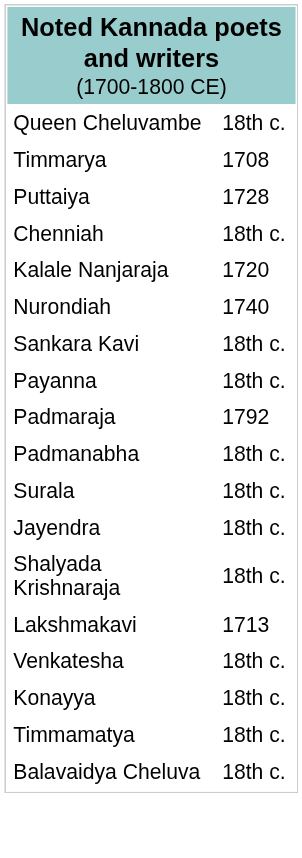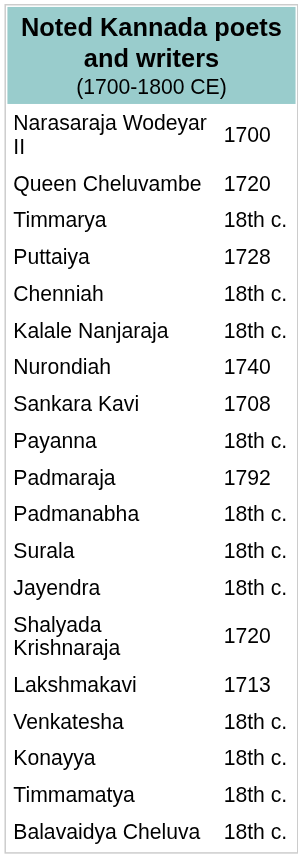+ row: (110, 135)
(254, 123) 18th c. -> (247, 183) 1720
(246, 160) 1708 -> (255, 220) 18th c.
(246, 270) 1720 -> (255, 330) 18th c.
(254, 344) 18th c. -> (247, 404) 1708
(254, 576) 18th c. -> (247, 636) 1720
